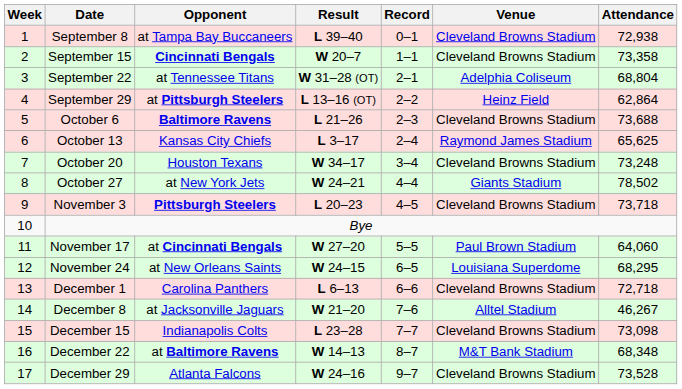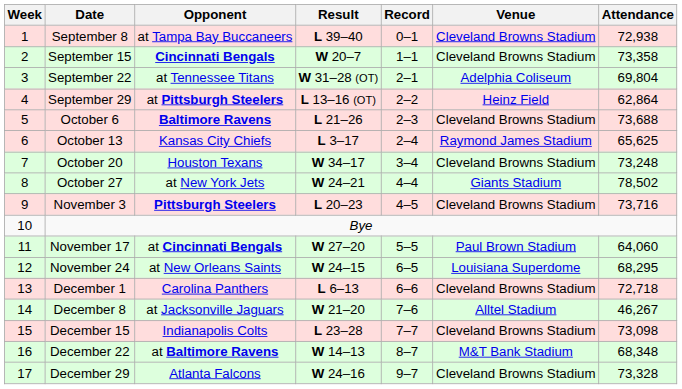(638, 78) 68,804 -> (638, 78) 69,804
(638, 204) 73,718 -> (638, 204) 73,716
(638, 373) 73,528 -> (638, 373) 73,328
